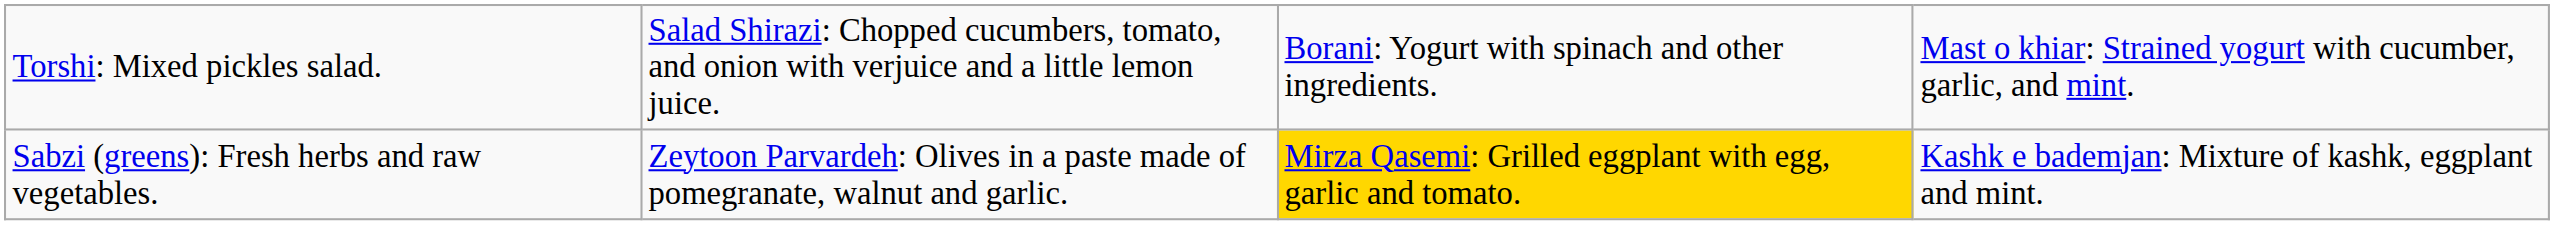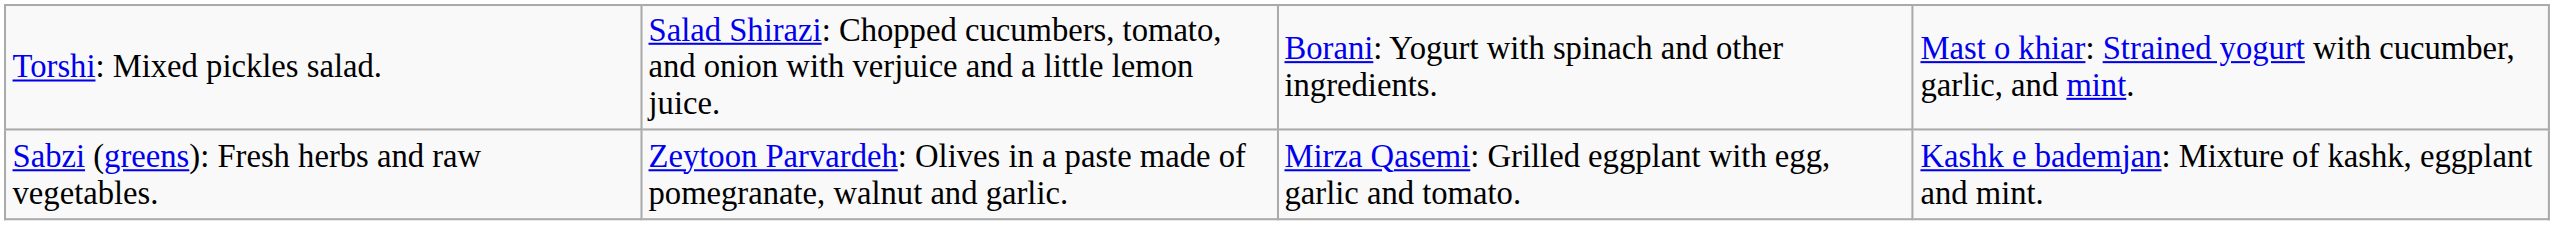(1557, 173) gold background -> (1557, 173) no background
